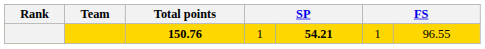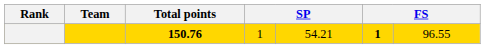(319, 33) bold -> (319, 33) normal
(378, 33) normal -> (378, 33) bold
